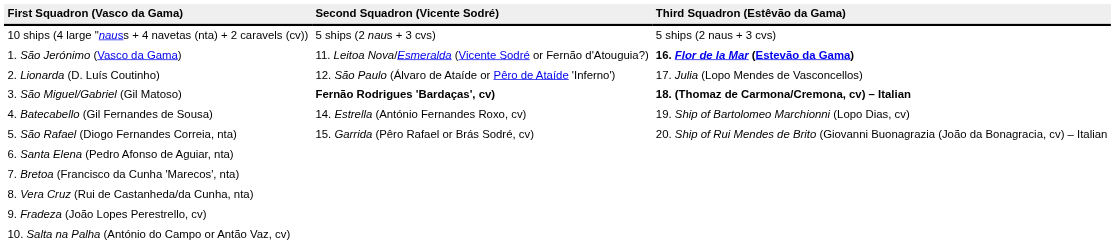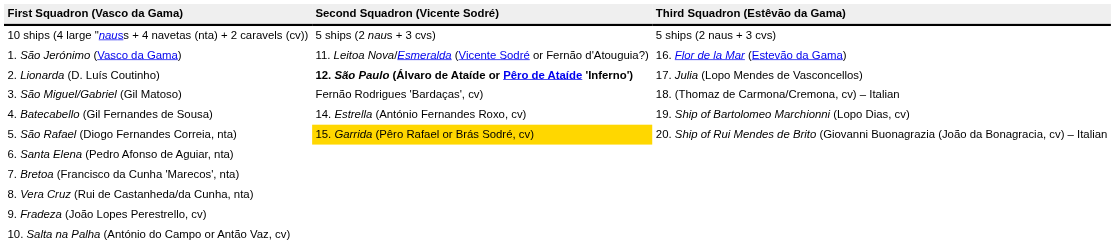(755, 54) bold -> (751, 54) normal
(465, 74) normal -> (474, 74) bold
(405, 94) bold -> (399, 94) normal
(783, 94) bold -> (778, 94) normal
(425, 134) no background -> (425, 134) gold background
